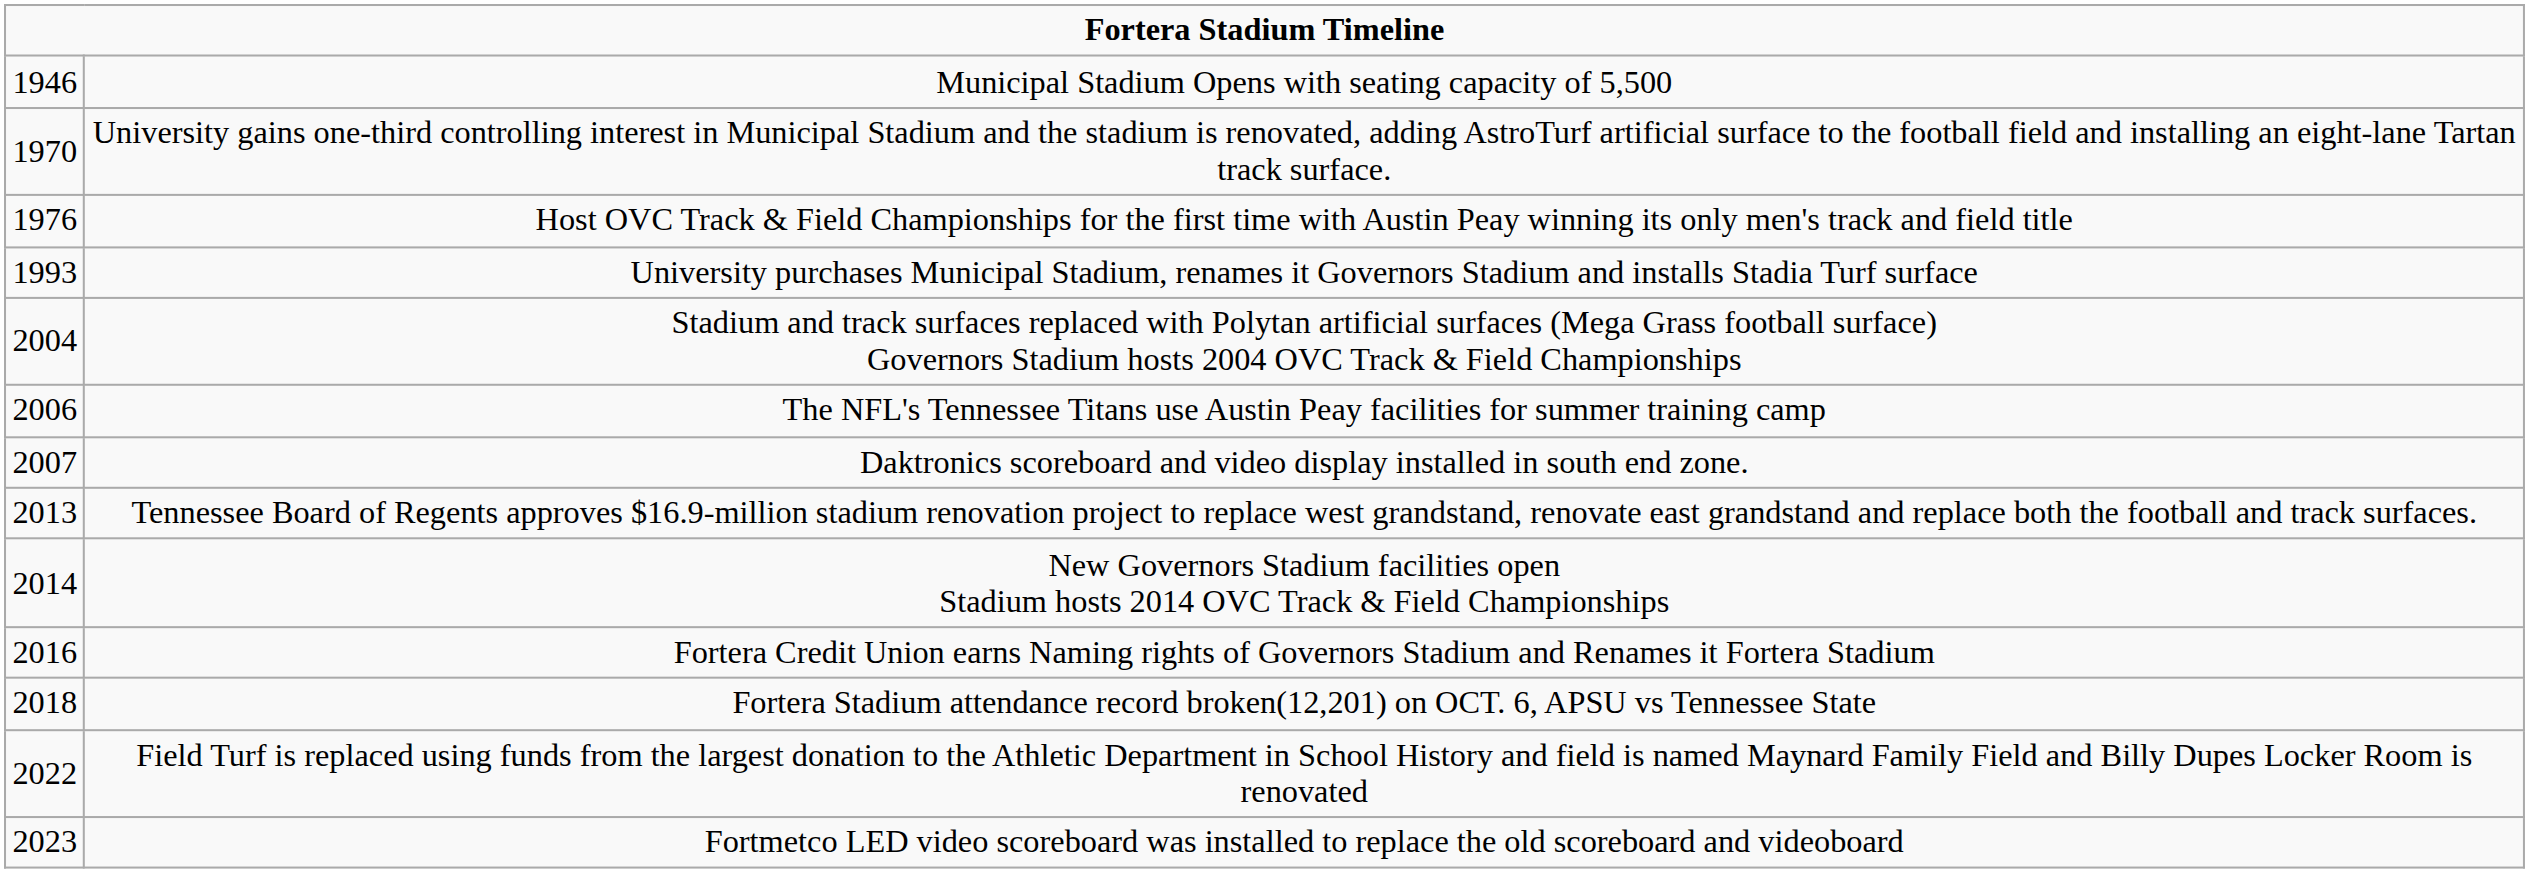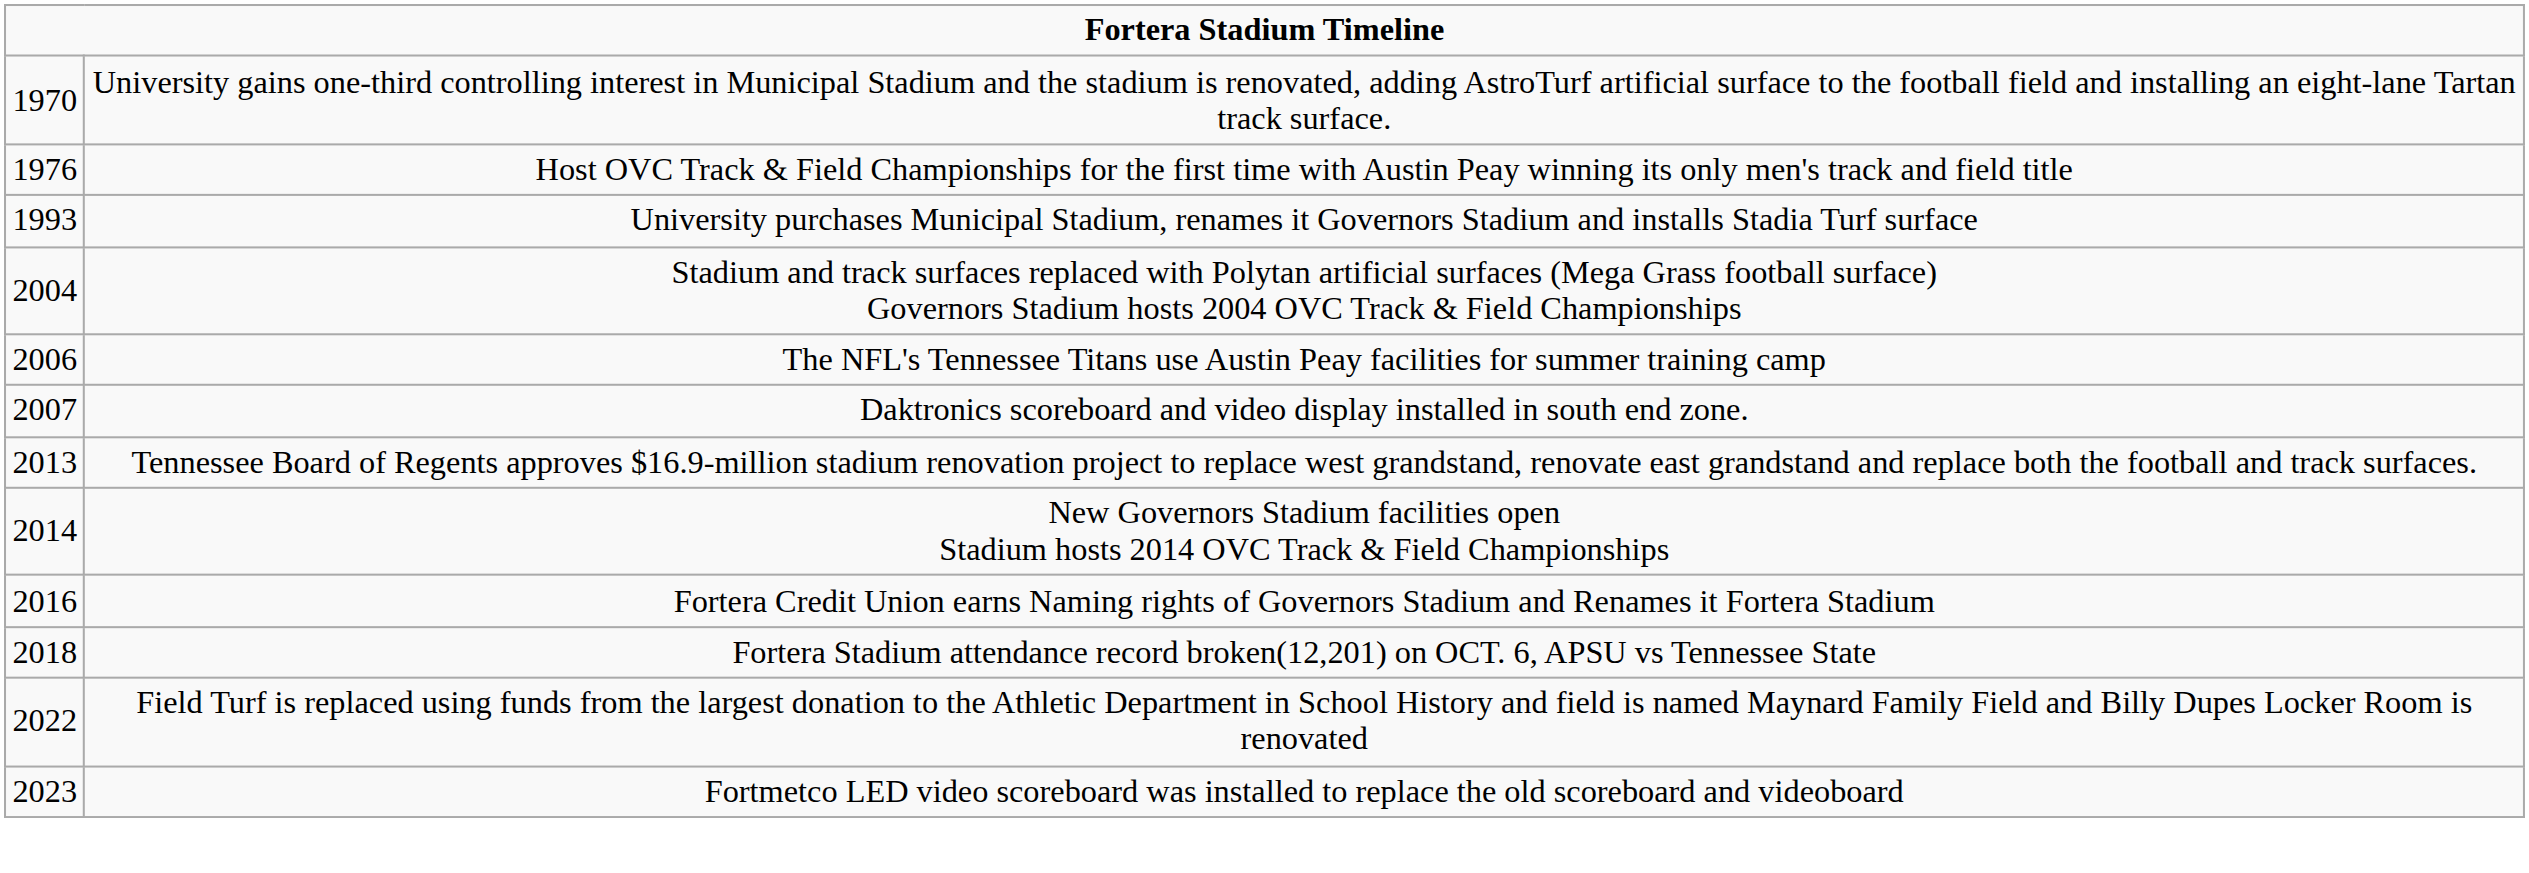- row: (1304, 81)
